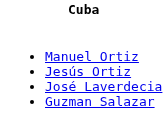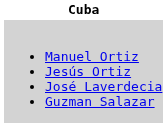(84, 79) no background -> (84, 79) lightgrey background
